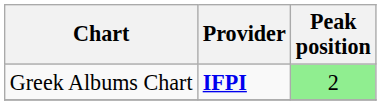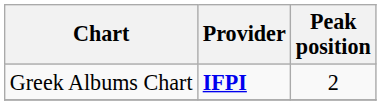(333, 81) lightgreen background -> (333, 81) no background
